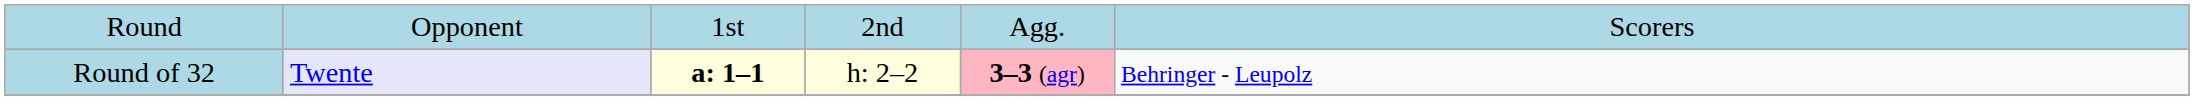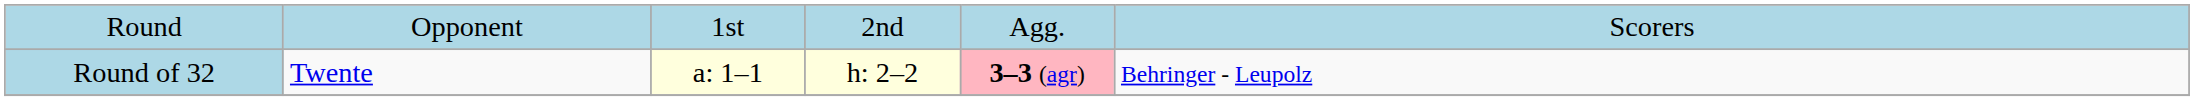(331, 71) lavender background -> (331, 71) no background
(728, 71) bold -> (728, 71) normal
